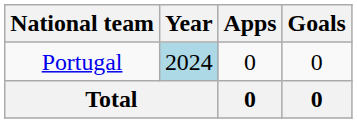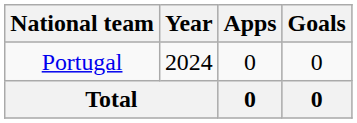(189, 61) lightblue background -> (189, 61) no background
